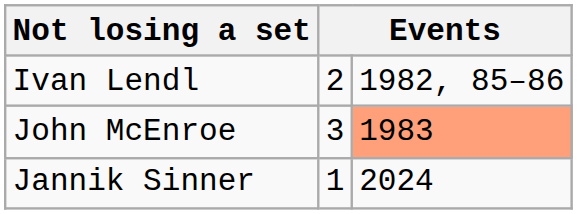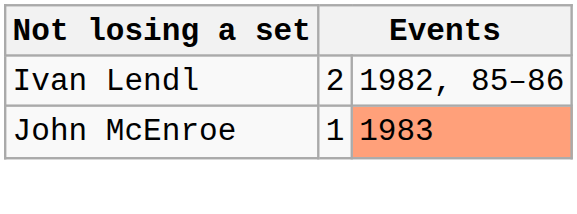(335, 132) 3 -> (335, 132) 1
- row: (134, 182)
